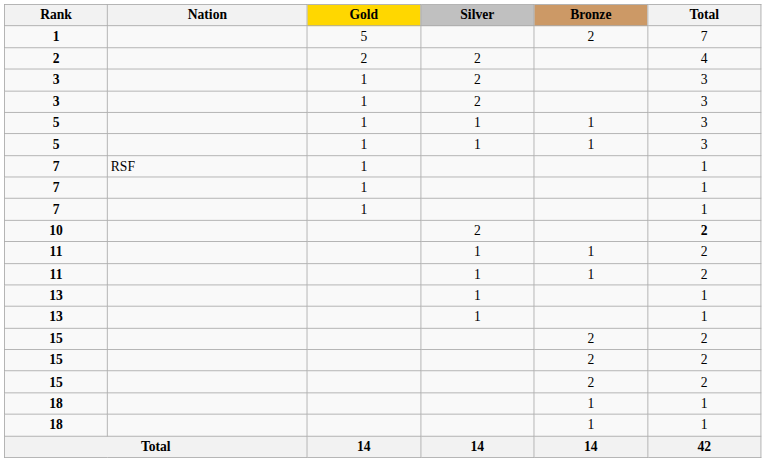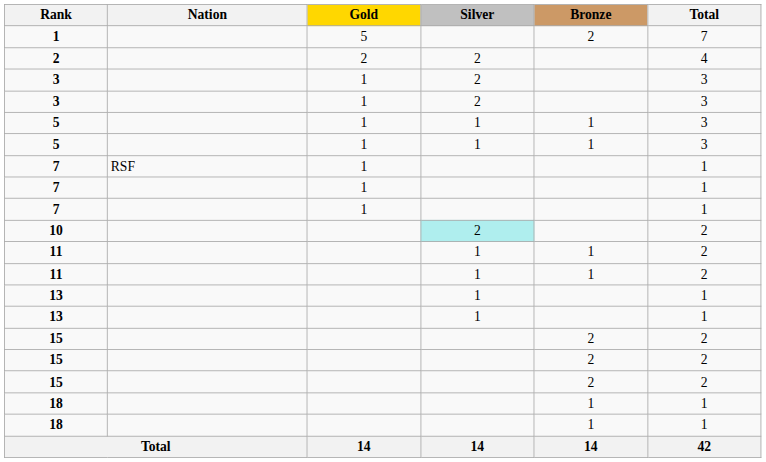(477, 230) no background -> (477, 230) paleturquoise background
(704, 230) bold -> (704, 230) normal
